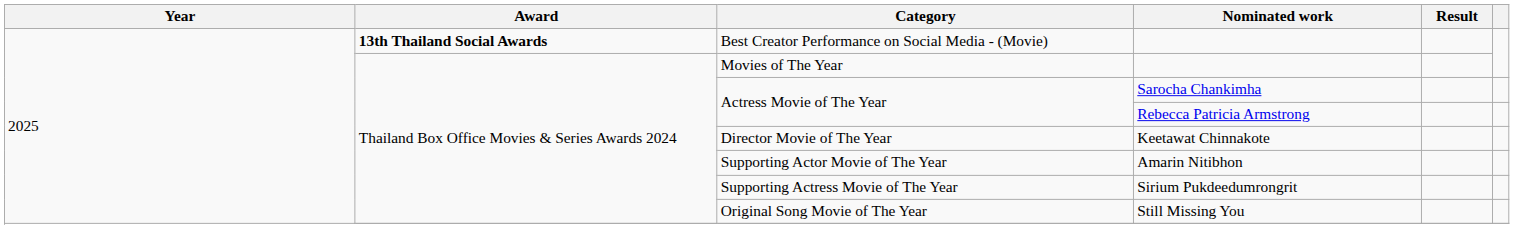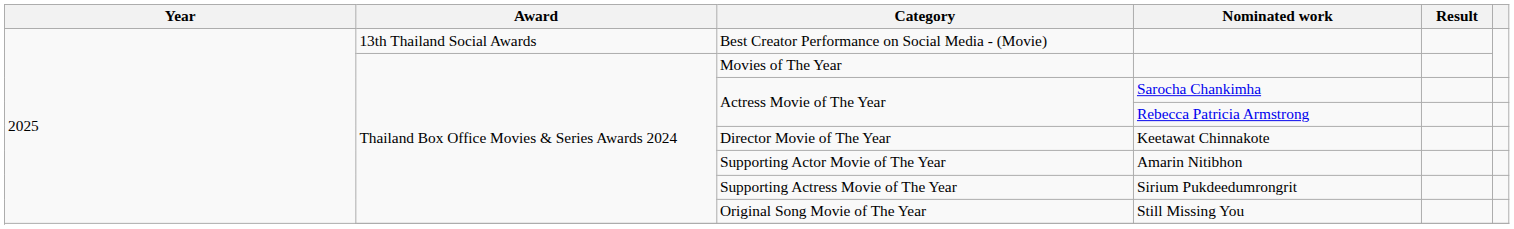(453, 41) bold -> (448, 41) normal
